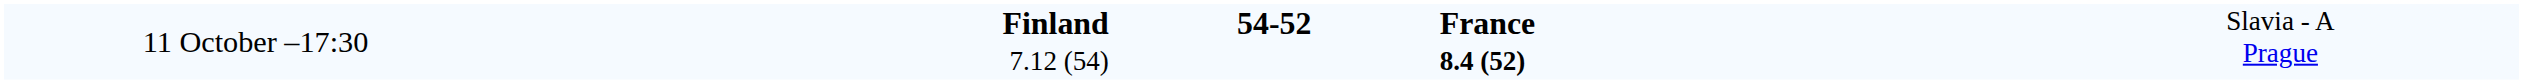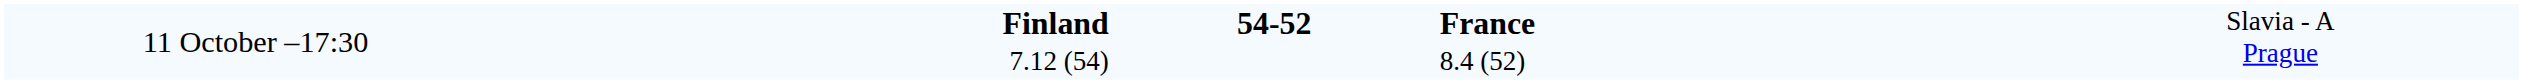(1483, 61) bold -> (1483, 61) normal
